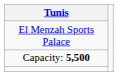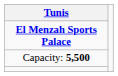(56, 35) normal -> (56, 35) bold
